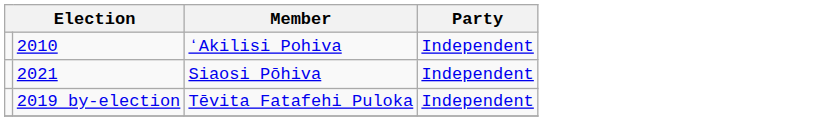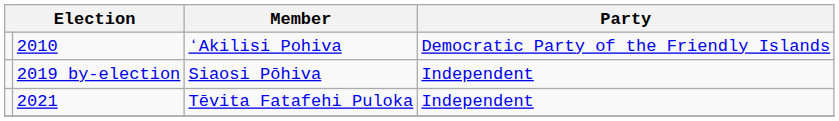(478, 46) Independent -> (626, 46) Democratic Party of the Friendly Islands
(37, 74) 2021 -> (99, 74) 2019 by-election
(99, 102) 2019 by-election -> (37, 102) 2021
